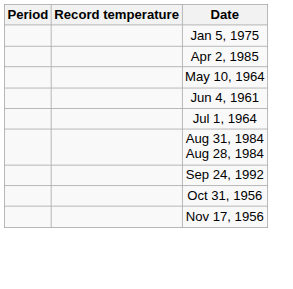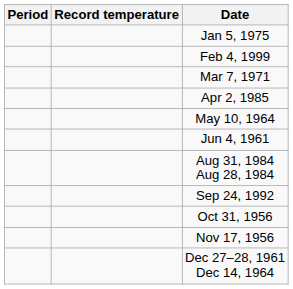+ row: (235, 56)
+ row: (235, 77)
- row: (225, 118)
+ row: (235, 265)
